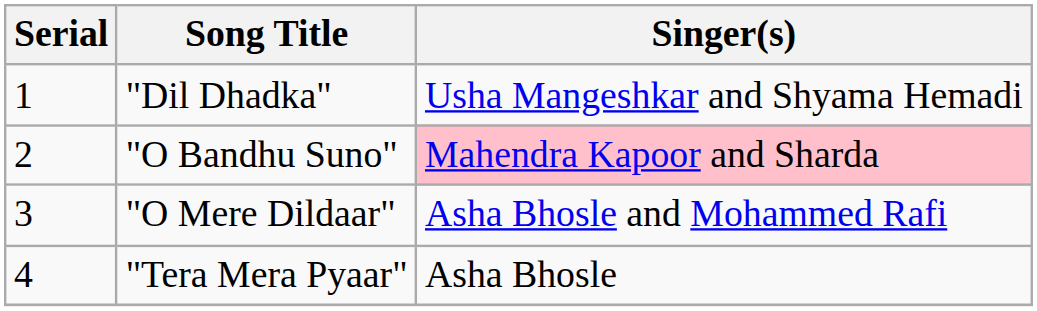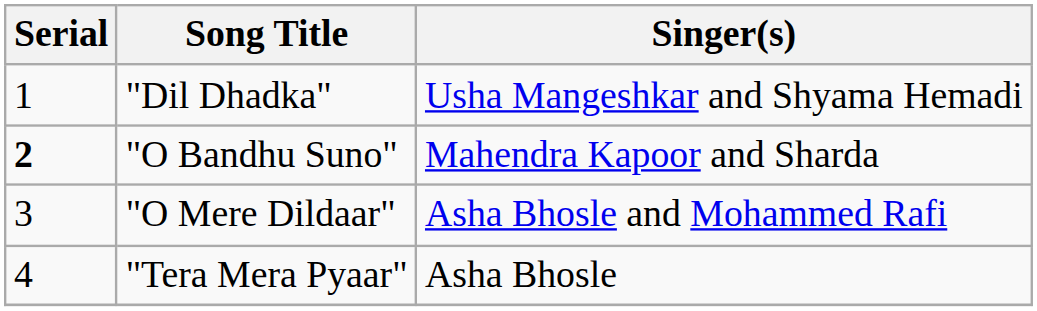(23, 154) normal -> (23, 154) bold
(652, 154) pink background -> (652, 154) no background
